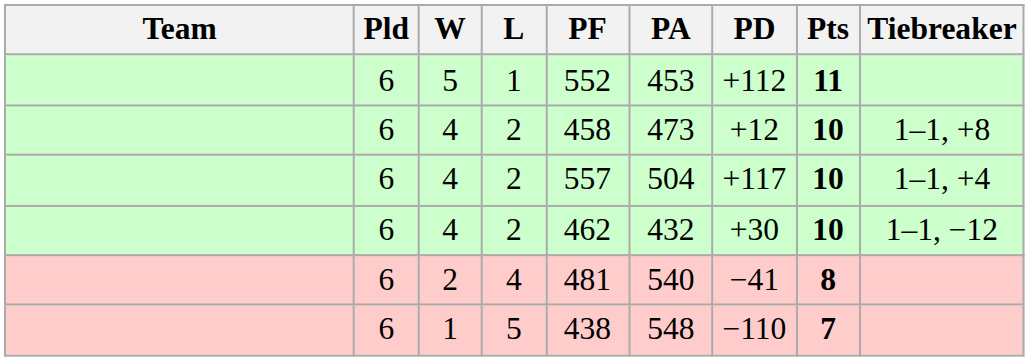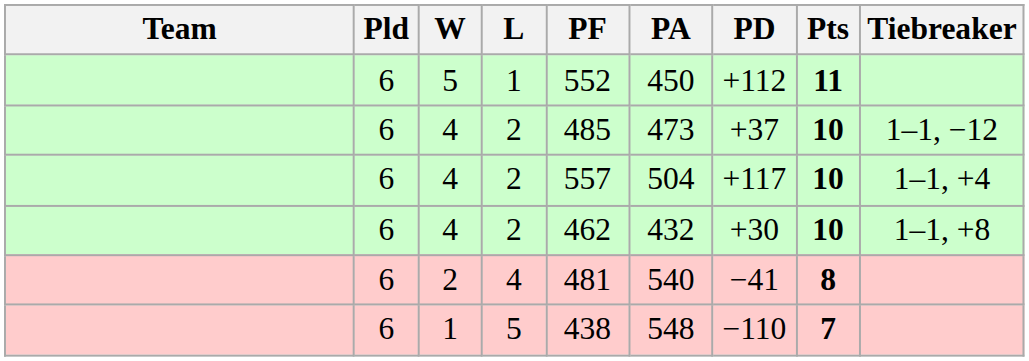(671, 79) 453 -> (671, 79) 450
(587, 129) 458 -> (587, 129) 485
(754, 129) +12 -> (754, 129) +37
(942, 129) 1–1, +8 -> (942, 129) 1–1, −12
(942, 229) 1–1, −12 -> (942, 229) 1–1, +8
